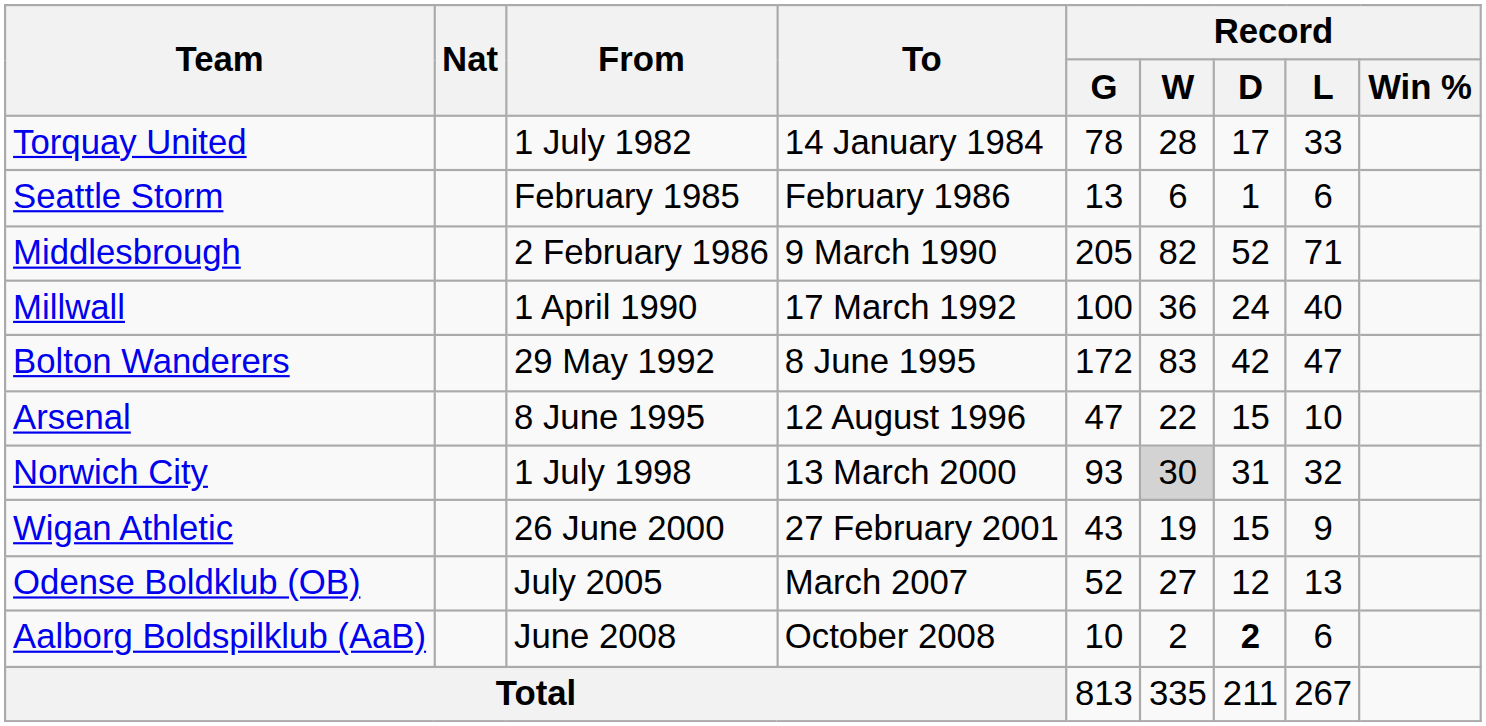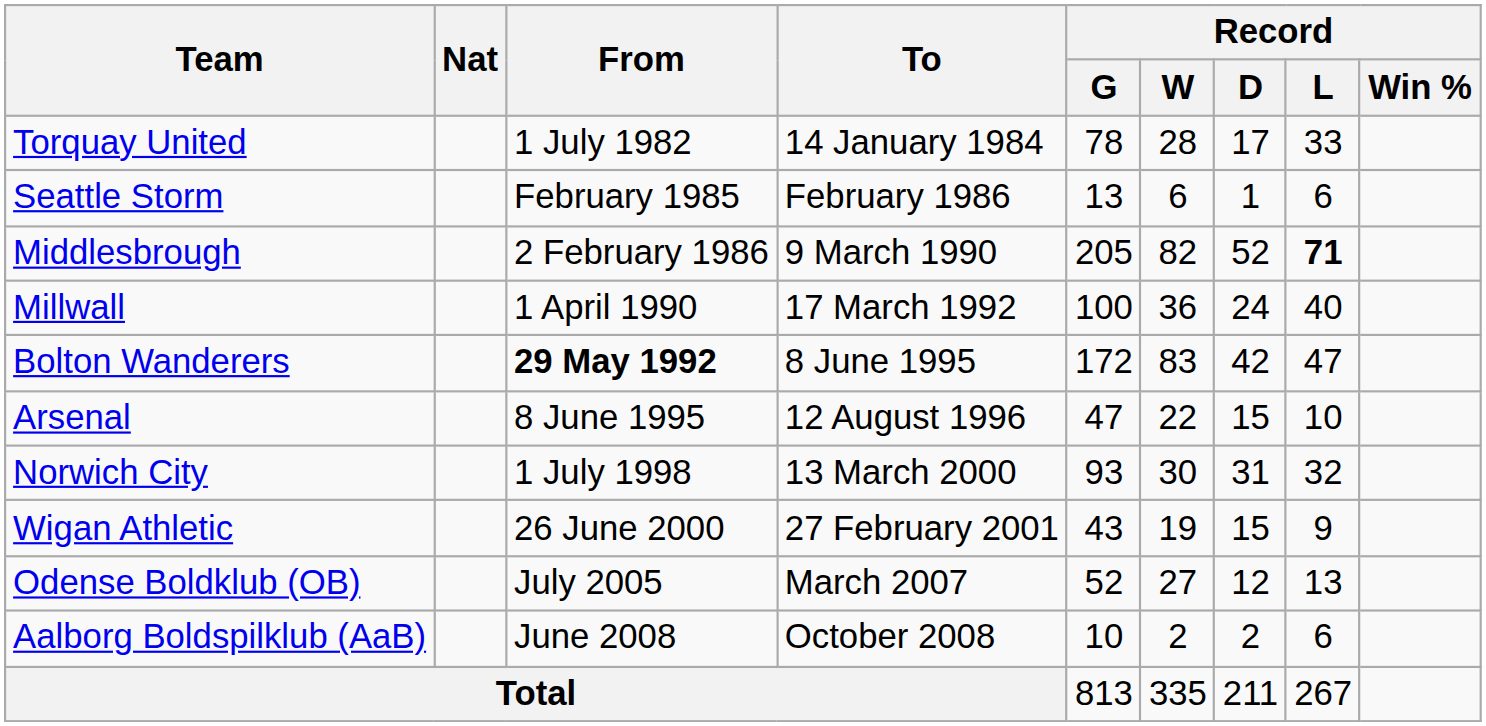(1323, 252) normal -> (1323, 252) bold
(614, 362) normal -> (615, 362) bold
(1178, 472) lightgrey background -> (1178, 472) no background
(1250, 637) bold -> (1250, 637) normal
